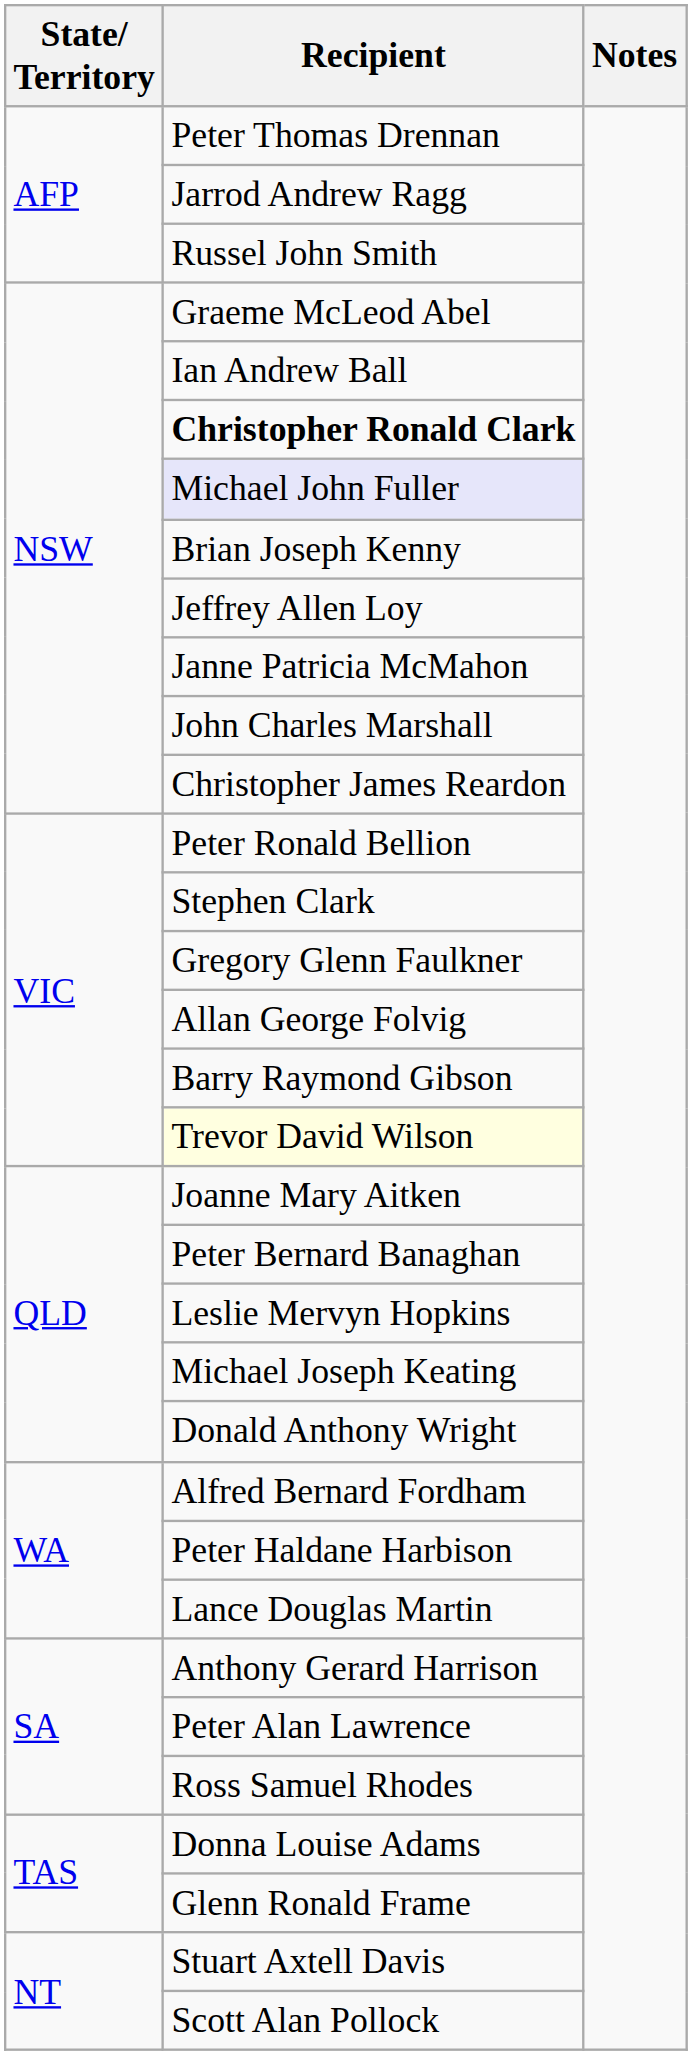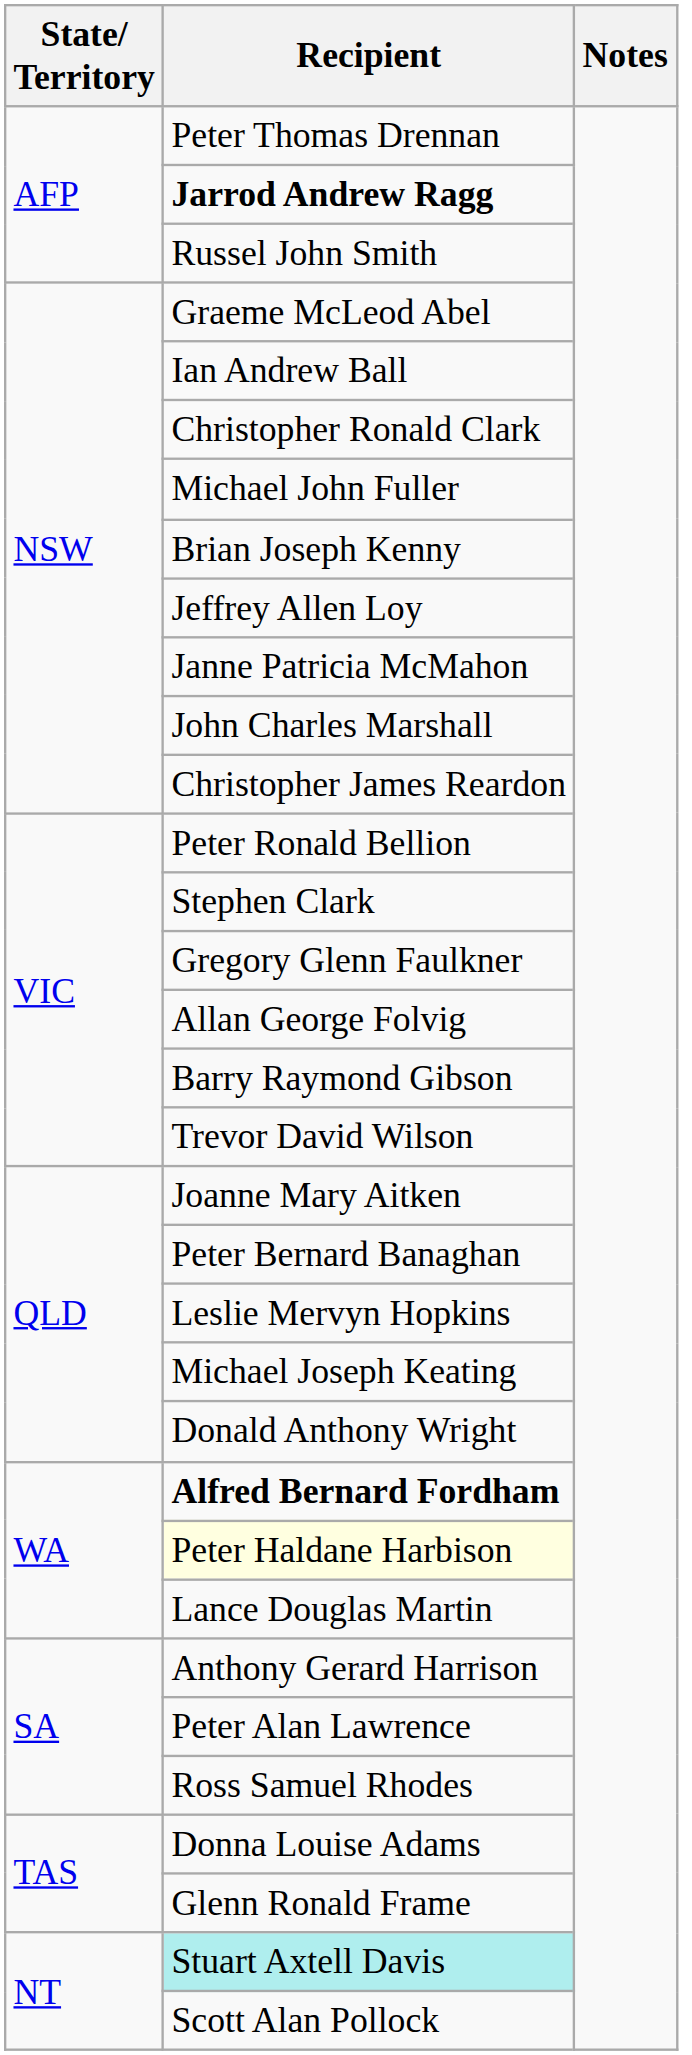(319, 194) normal -> (332, 194) bold
(373, 429) bold -> (356, 429) normal
(315, 488) lavender background -> (315, 488) no background
(322, 1136) lightyellow background -> (322, 1136) no background
(349, 1489) normal -> (365, 1489) bold
(342, 1548) no background -> (342, 1548) lightyellow background
(308, 1961) no background -> (308, 1961) paleturquoise background
